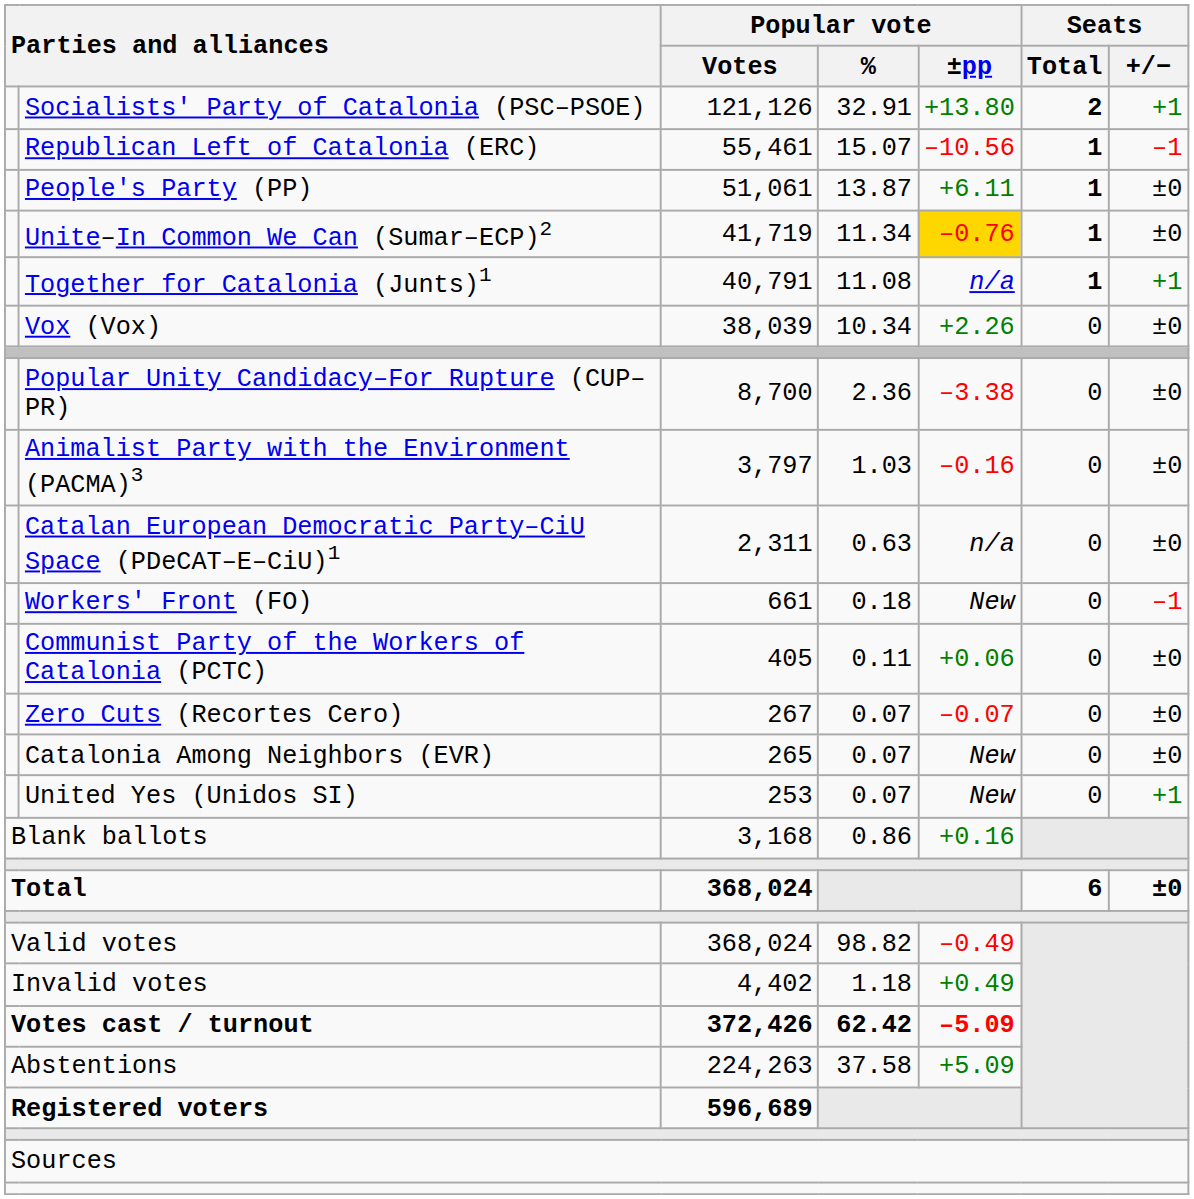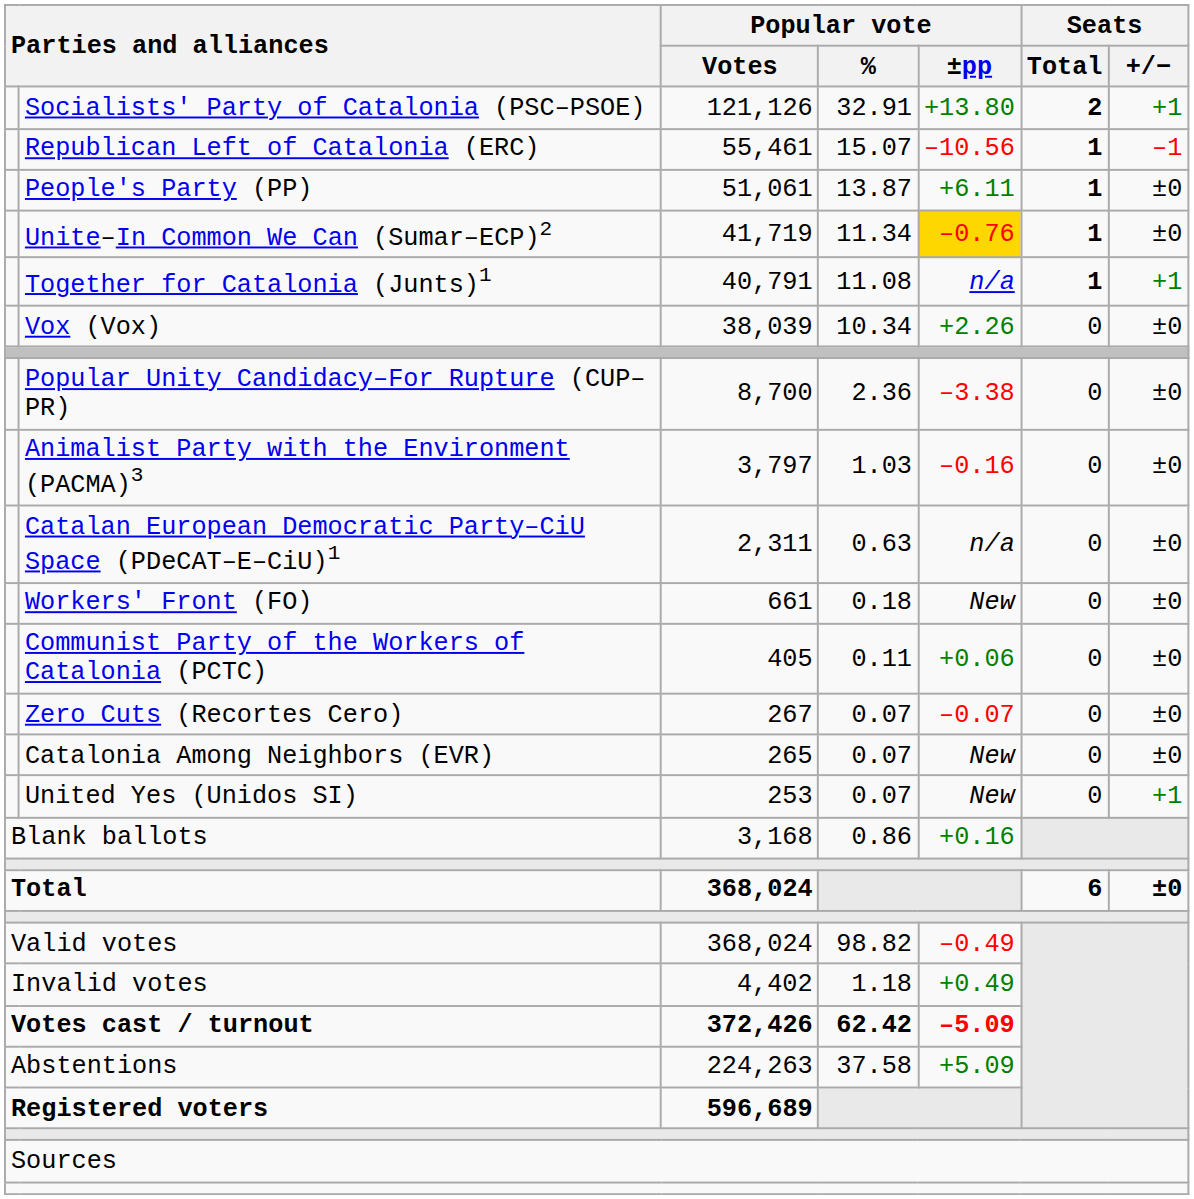(1167, 603) –1 -> (1167, 603) ±0
